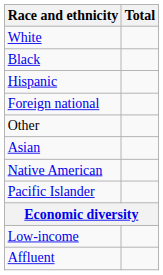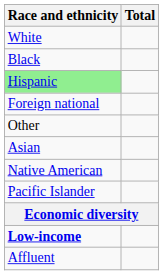(32, 81) no background -> (32, 81) lightgreen background
(43, 236) normal -> (44, 236) bold
